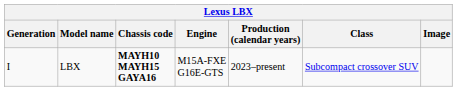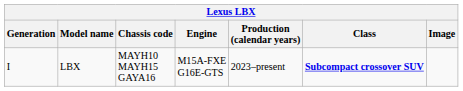(139, 67) bold -> (138, 67) normal
(362, 67) normal -> (364, 67) bold
